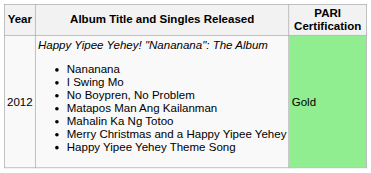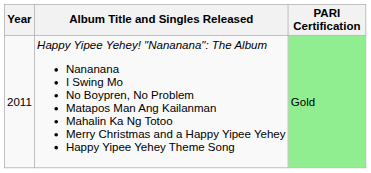(20, 101) 2012 -> (19, 101) 2011
